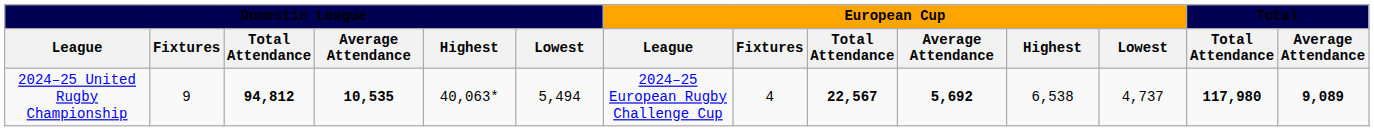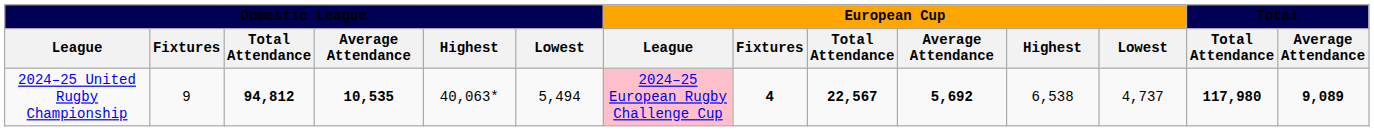(668, 97) no background -> (668, 97) pink background
(770, 97) normal -> (770, 97) bold
